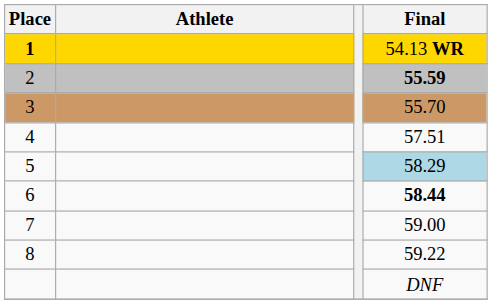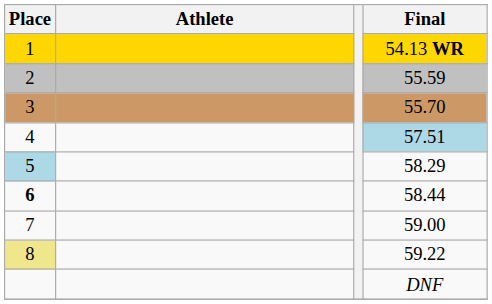(30, 48) bold -> (30, 48) normal
(425, 78) bold -> (425, 78) normal
(425, 136) no background -> (425, 136) lightblue background
(30, 166) no background -> (30, 166) lightblue background
(425, 166) lightblue background -> (425, 166) no background
(30, 195) normal -> (30, 195) bold
(425, 195) bold -> (425, 195) normal
(30, 254) no background -> (30, 254) khaki background
